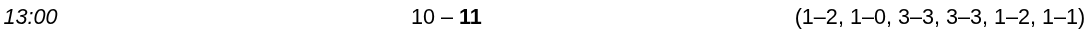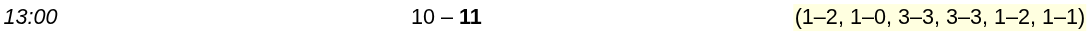(940, 17) no background -> (940, 17) lightyellow background
